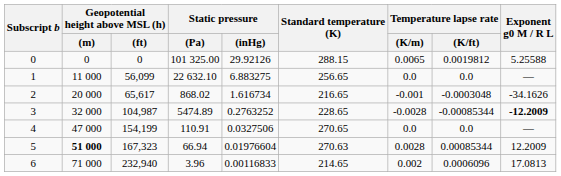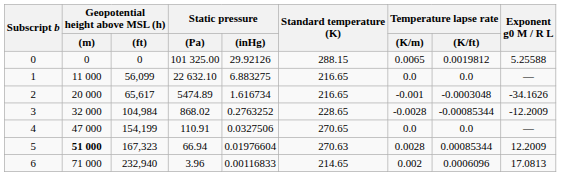(333, 77) 256.65 -> (333, 77) 216.65
(195, 94) 868.02 -> (195, 94) 5474.89
(140, 111) 104,987 -> (140, 111) 104,984
(195, 111) 5474.89 -> (195, 111) 868.02
(528, 111) bold -> (528, 111) normal
